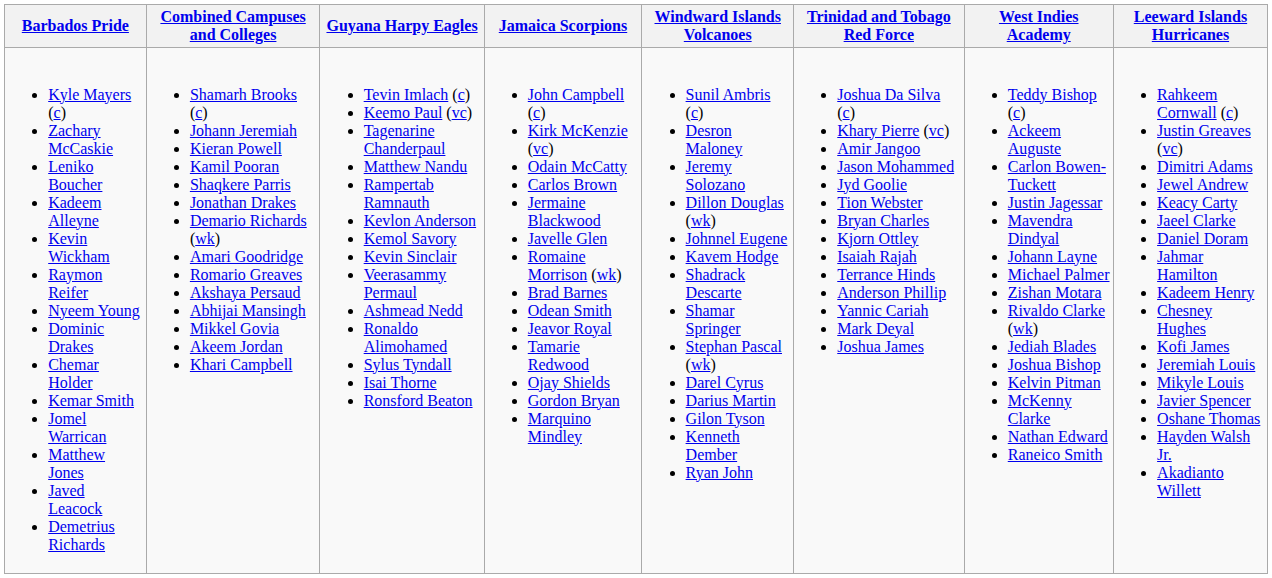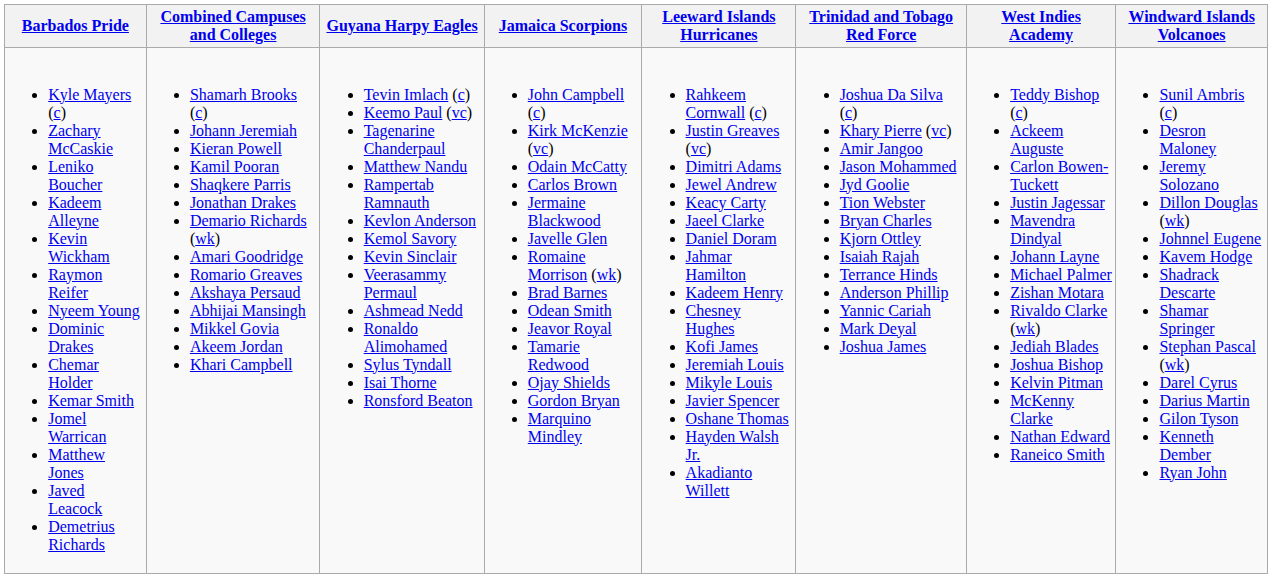columns swapped: (1190, 26) <-> (718, 26)
